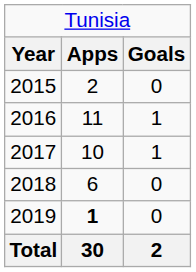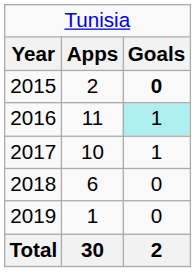(156, 86) normal -> (156, 86) bold
(156, 119) no background -> (156, 119) paleturquoise background
(92, 217) bold -> (92, 217) normal
